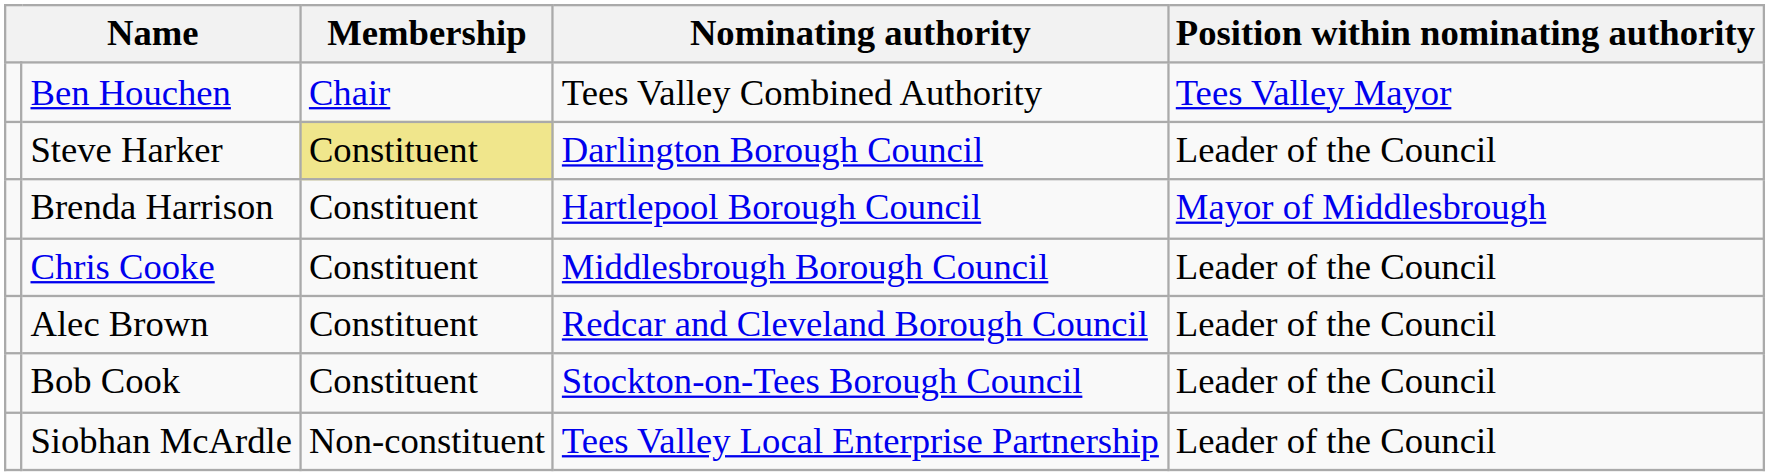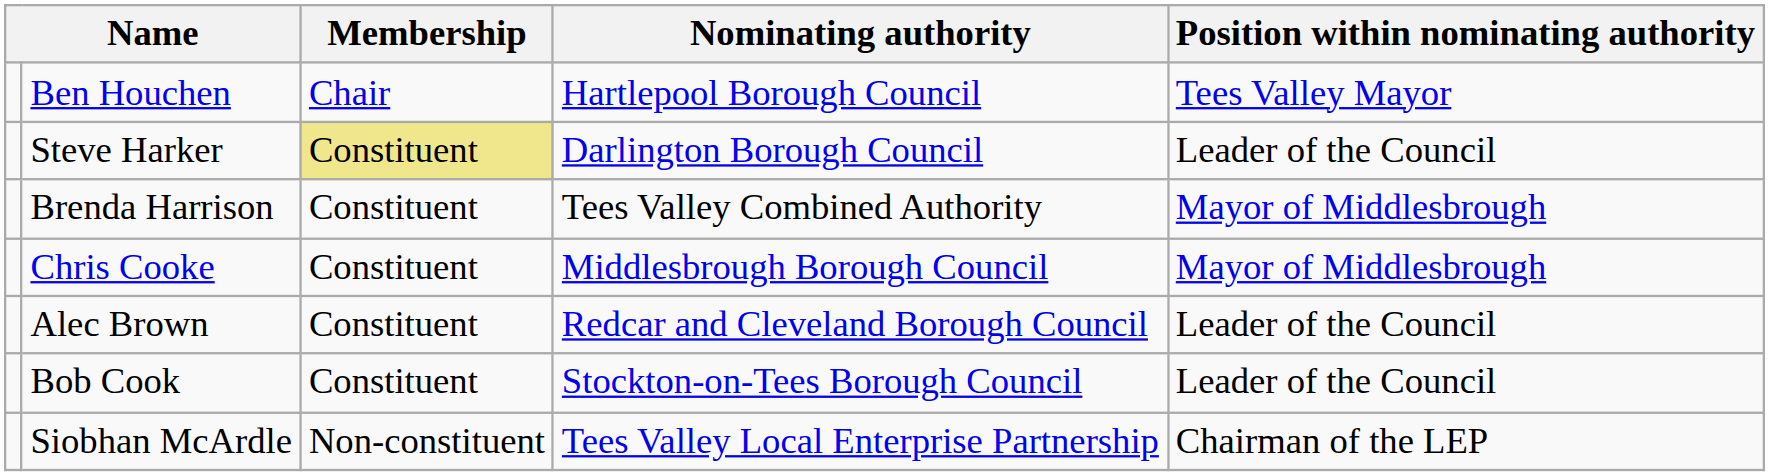(802, 91) Tees Valley Combined Authority -> (772, 91) Hartlepool Borough Council
(772, 207) Hartlepool Borough Council -> (802, 207) Tees Valley Combined Authority
(1336, 265) Leader of the Council -> (1361, 265) Mayor of Middlesbrough
(1336, 440) Leader of the Council -> (1332, 440) Chairman of the LEP
